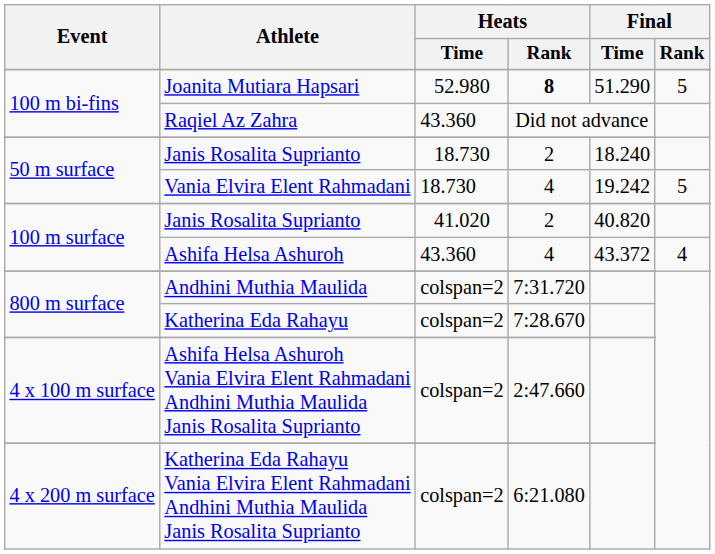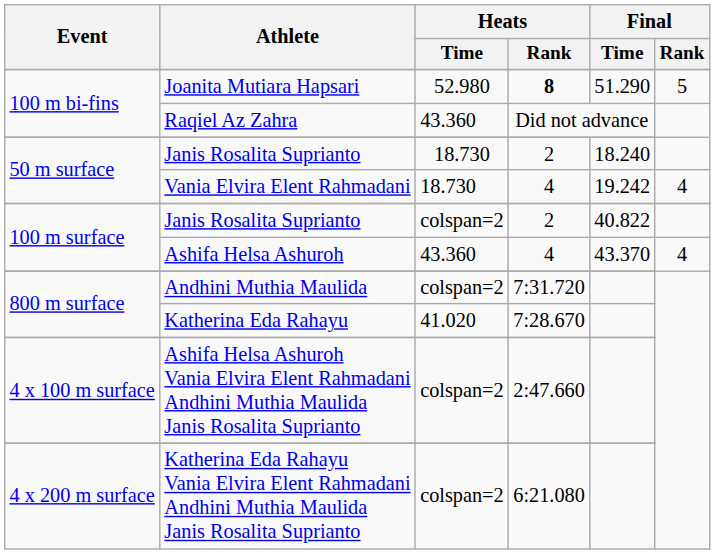(682, 187) 5 -> (682, 187) 4
(462, 220) 41.020 -> (462, 220) colspan=2
(622, 220) 40.820 -> (622, 220) 40.822
(622, 254) 43.372 -> (622, 254) 43.370
(462, 321) colspan=2 -> (448, 321) 41.020
